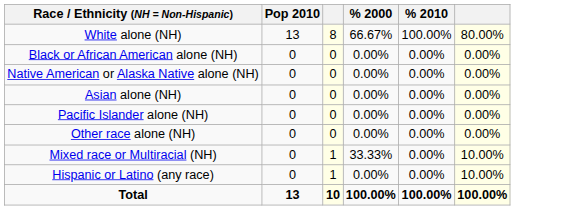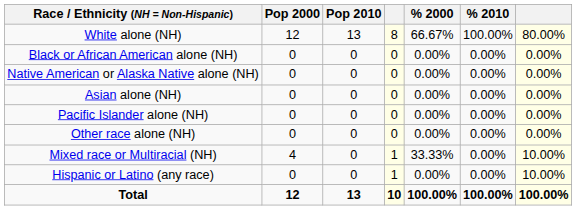+ column: (292, 14)
